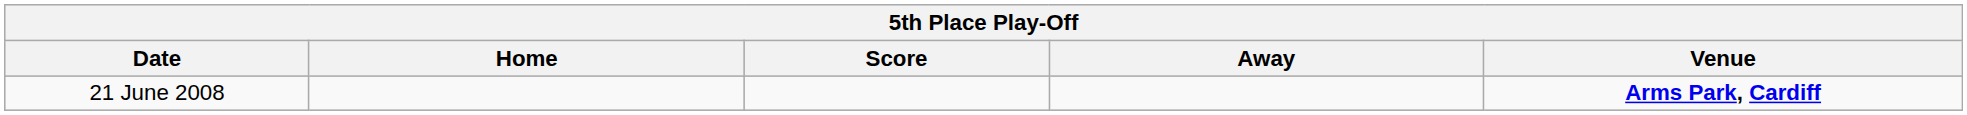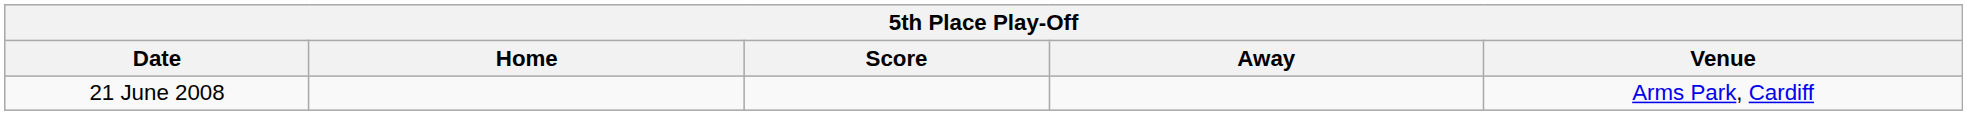(1723, 93) bold -> (1723, 93) normal
